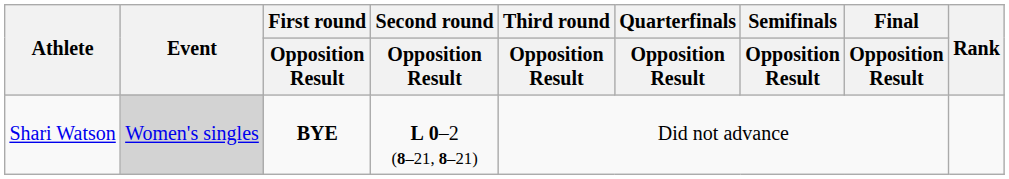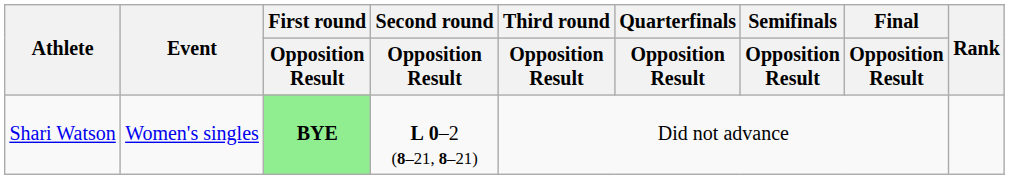(192, 134) lightgrey background -> (192, 134) no background
(317, 134) no background -> (317, 134) lightgreen background
